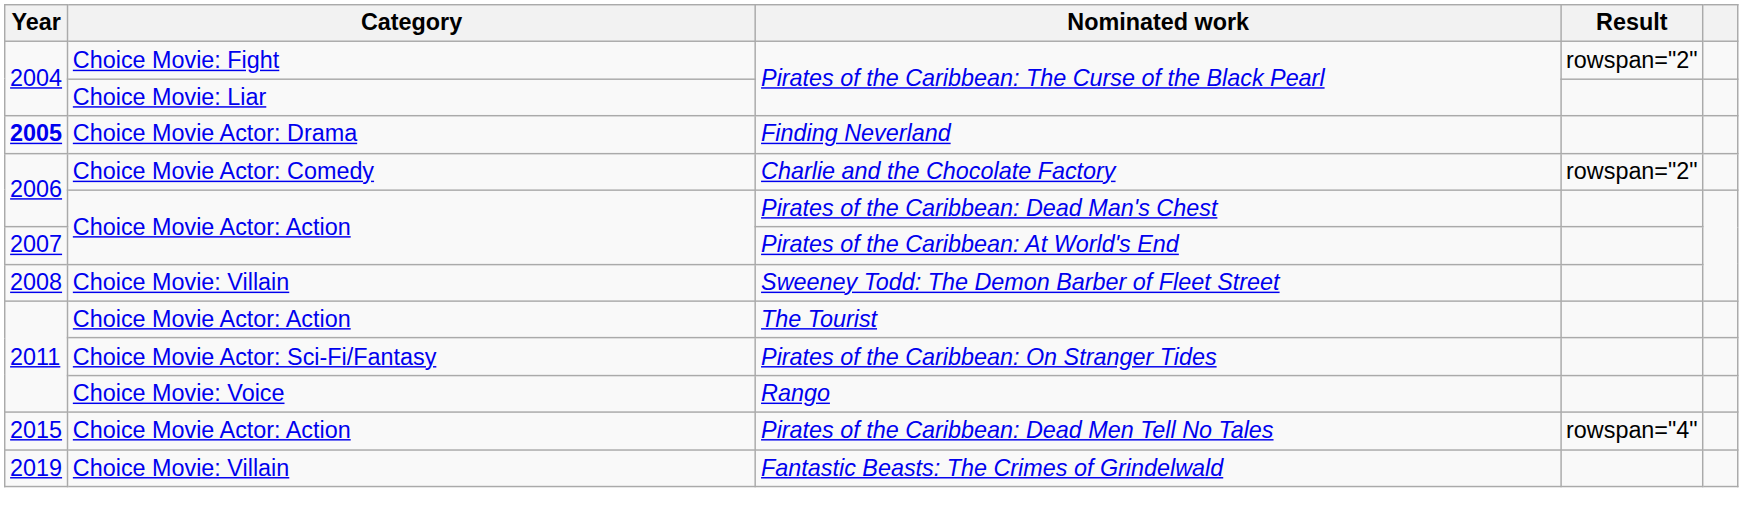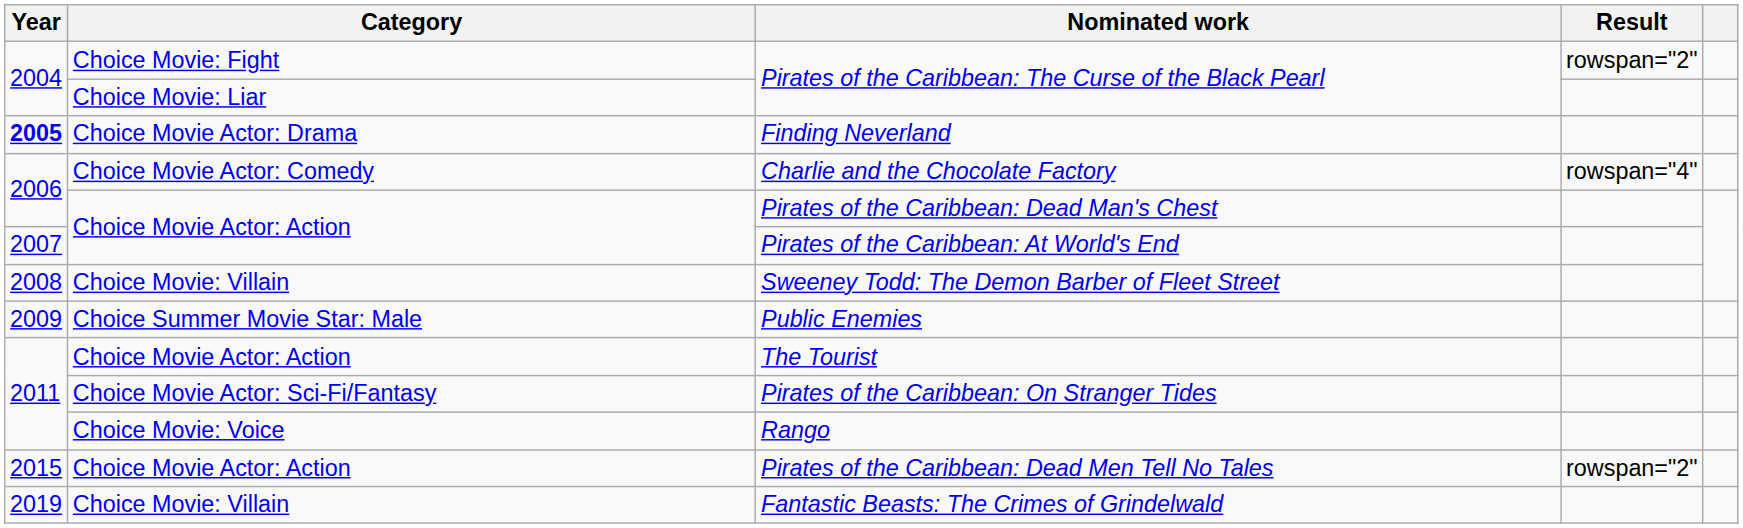(1632, 171) rowspan="2" -> (1632, 171) rowspan="4"
+ row: (247, 319)
(1632, 430) rowspan="4" -> (1632, 467) rowspan="2"
